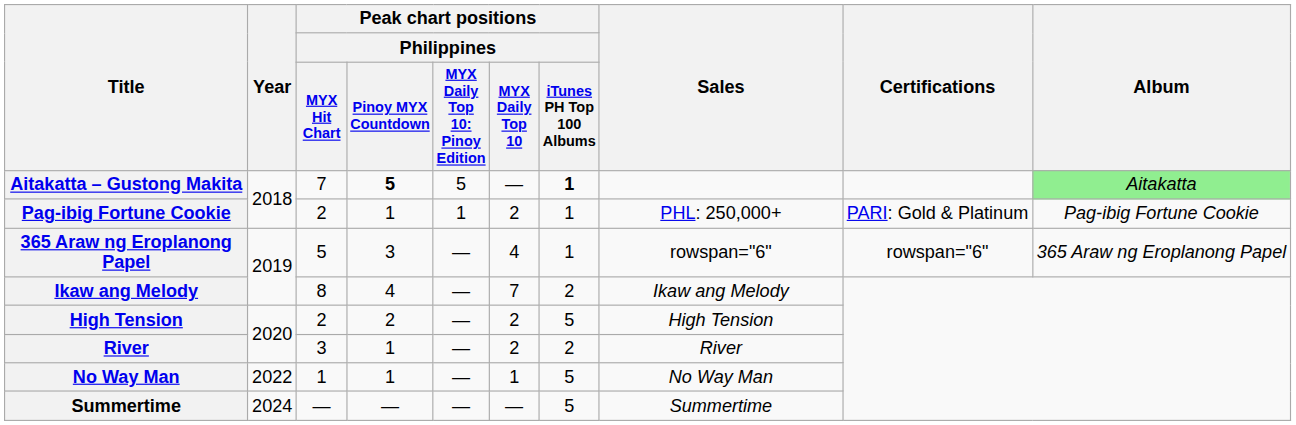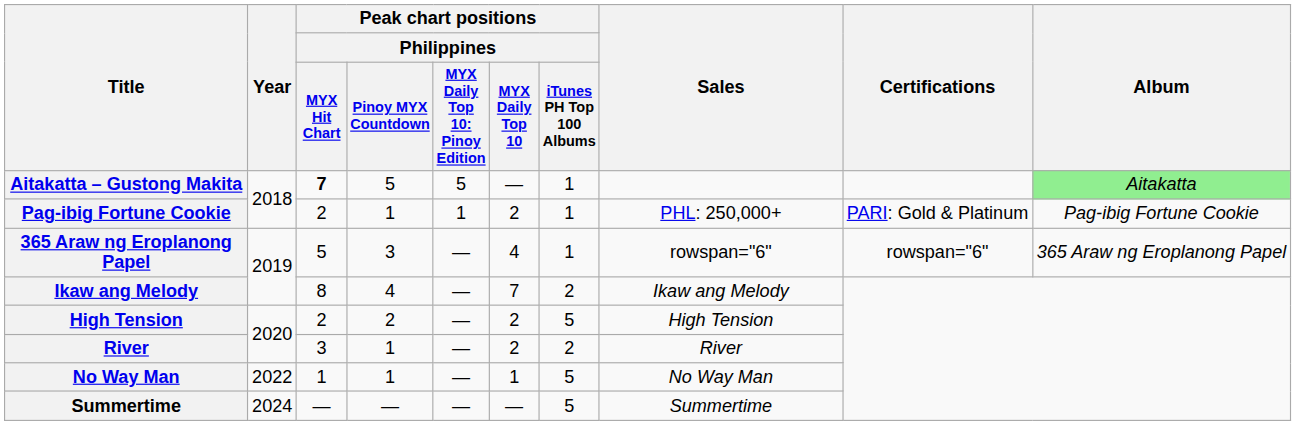(322, 184) normal -> (322, 184) bold
(390, 184) bold -> (390, 184) normal
(569, 184) bold -> (569, 184) normal
